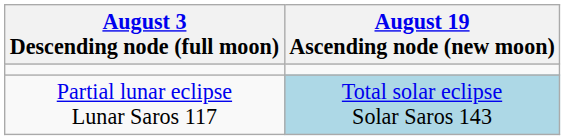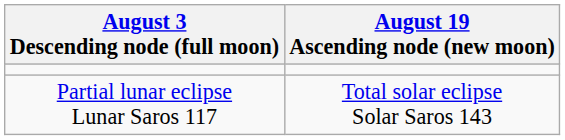(422, 104) lightblue background -> (422, 104) no background
